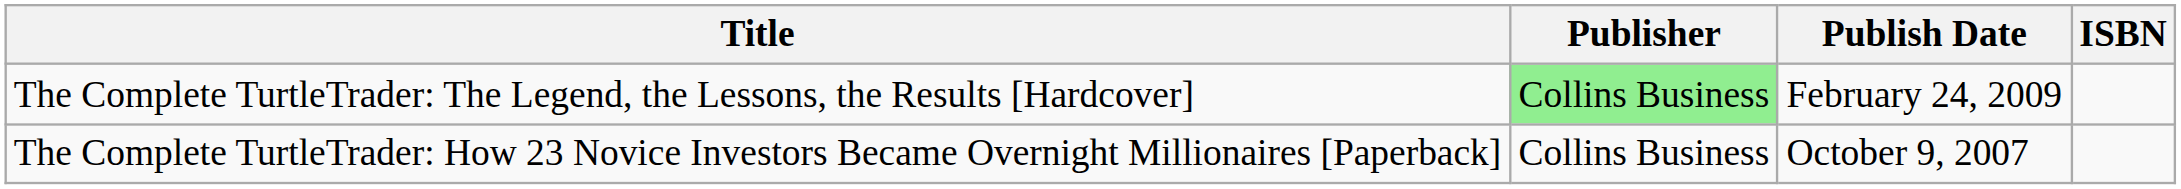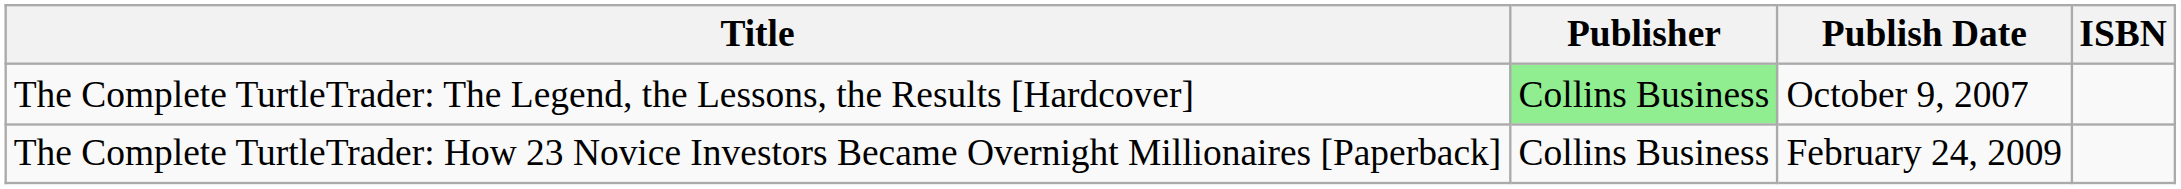(1924, 93) February 24, 2009 -> (1908, 93) October 9, 2007
(1908, 152) October 9, 2007 -> (1924, 152) February 24, 2009
